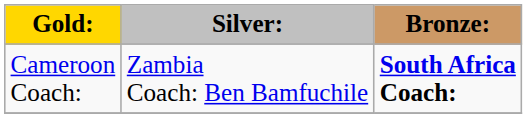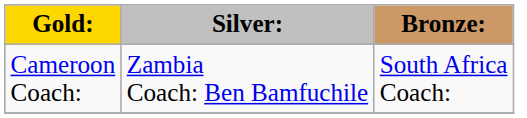(448, 78) bold -> (444, 78) normal
